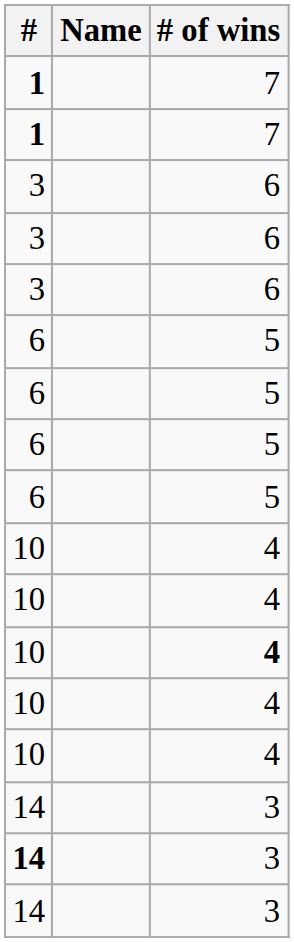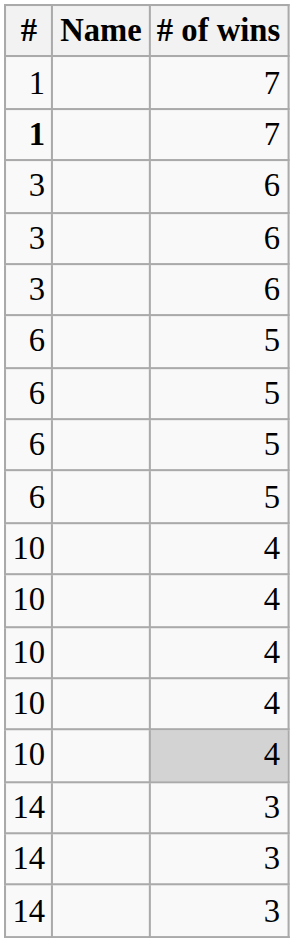(37, 82) bold -> (37, 82) normal
(272, 651) bold -> (272, 651) normal
(272, 755) no background -> (272, 755) lightgrey background
(29, 858) bold -> (29, 858) normal
